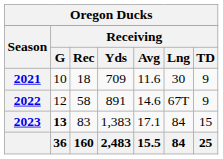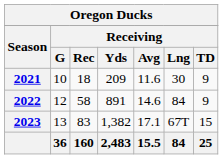(116, 79) 709 -> (116, 79) 209
(178, 100) 67T -> (178, 100) 84
(60, 121) bold -> (60, 121) normal
(116, 121) 1,383 -> (116, 121) 1,382
(178, 121) 84 -> (178, 121) 67T
